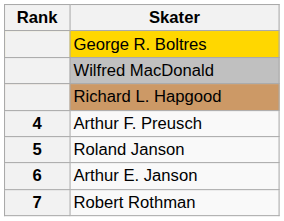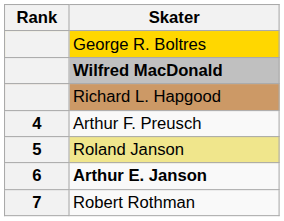(144, 70) normal -> (148, 70) bold
(129, 149) no background -> (128, 149) khaki background
(135, 176) normal -> (140, 176) bold
